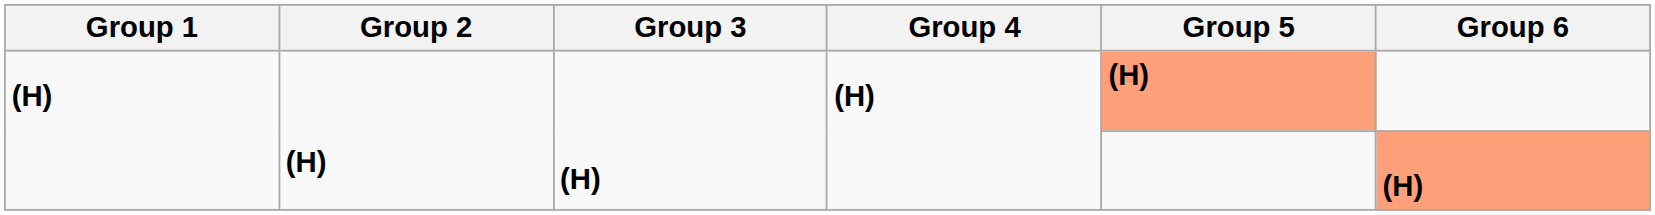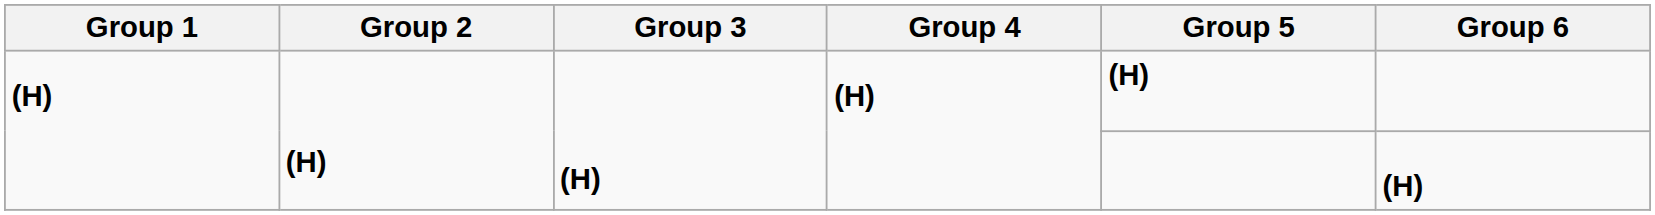(1129, 74) lightsalmon background -> (1129, 74) no background
(1403, 186) lightsalmon background -> (1403, 186) no background
